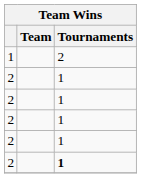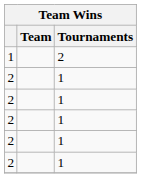(61, 162) bold -> (61, 162) normal
